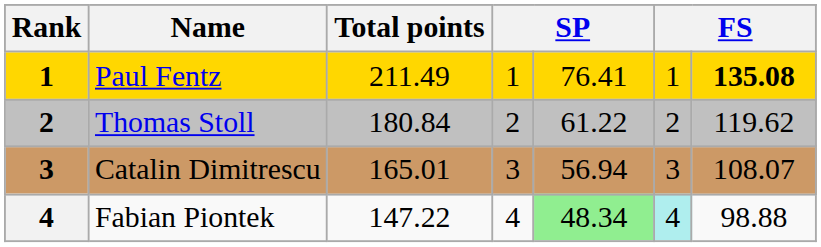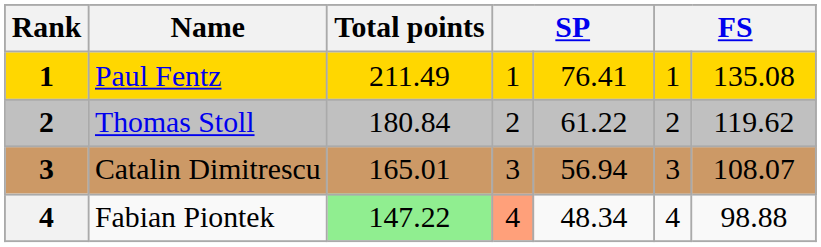(754, 75) bold -> (754, 75) normal
(409, 216) no background -> (409, 216) lightgreen background
(513, 216) no background -> (513, 216) lightsalmon background
(594, 216) lightgreen background -> (594, 216) no background
(673, 216) paleturquoise background -> (673, 216) no background
